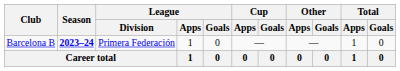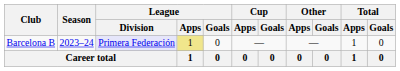(77, 43) bold -> (77, 43) normal
(137, 43) no background -> (137, 43) lavender background
(190, 43) no background -> (190, 43) khaki background
